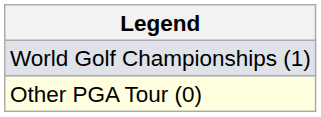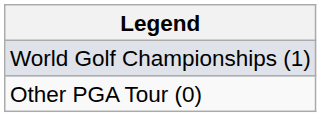(106, 94) lightyellow background -> (106, 94) no background
